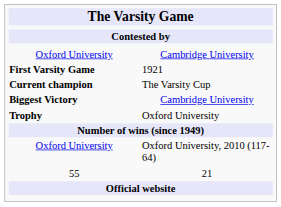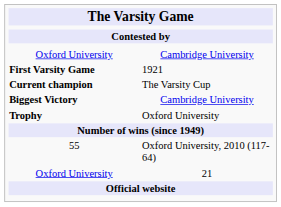(74, 145) Oxford University -> (74, 145) 55
(74, 173) 55 -> (74, 173) Oxford University
